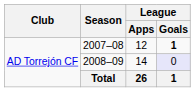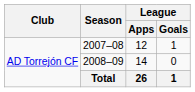(174, 45) bold -> (174, 45) normal
(174, 62) lavender background -> (174, 62) no background
